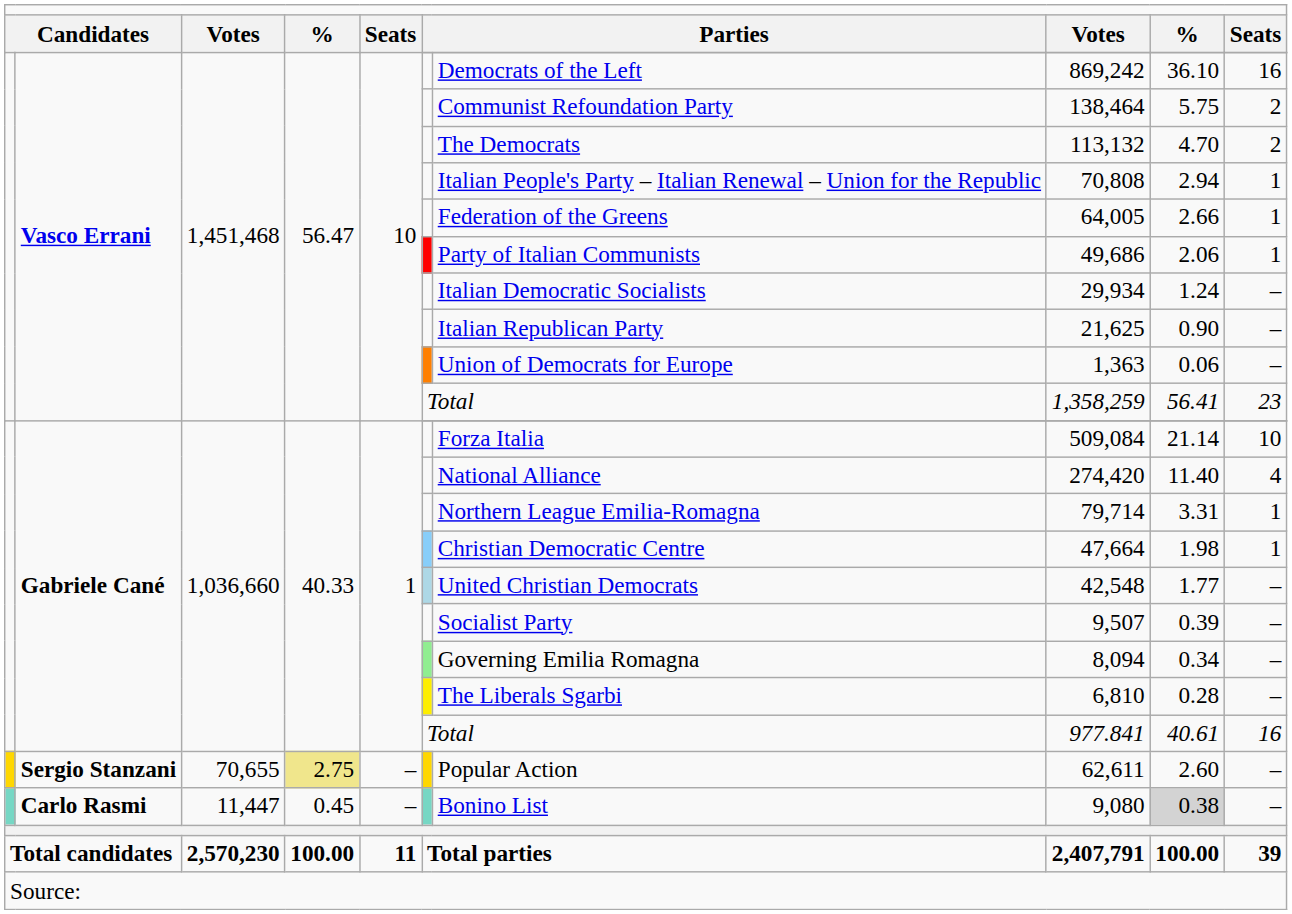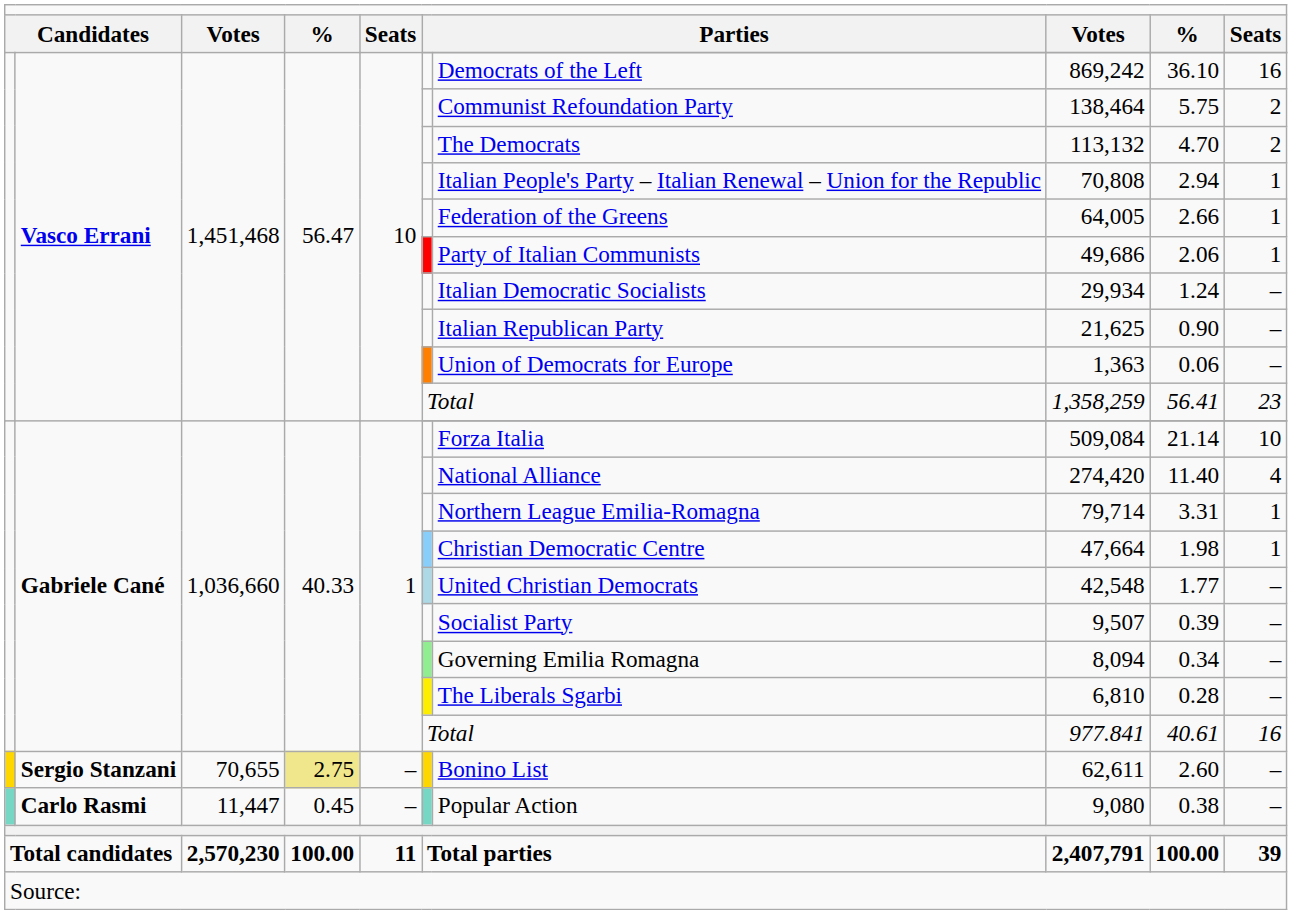(508, 769) Popular Action -> (493, 769) Bonino List
(493, 806) Bonino List -> (508, 806) Popular Action
(1199, 806) lightgrey background -> (1199, 806) no background
